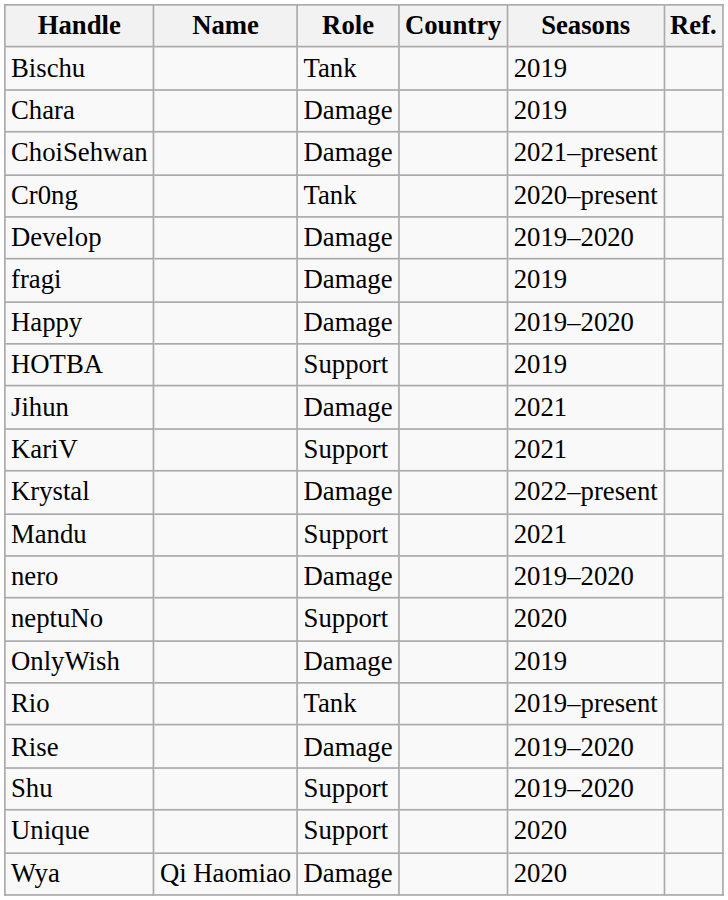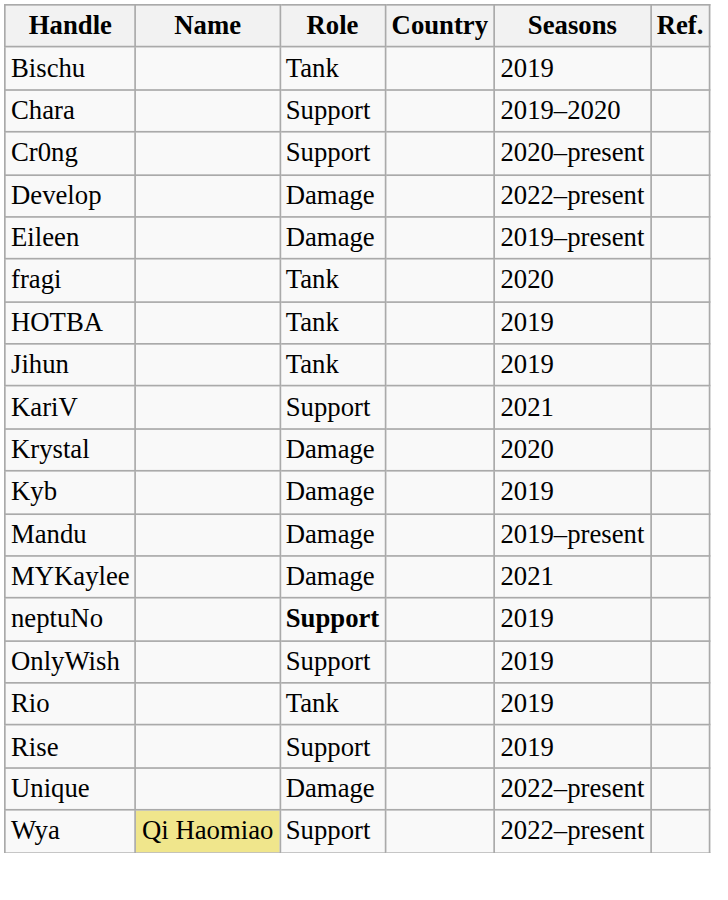(348, 110) Damage -> (328, 110) Support
(540, 110) 2019 -> (561, 110) 2019–2020
- row: (79, 152)
(330, 195) Tank -> (328, 152) Support
(574, 237) 2019–2020 -> (572, 195) 2022–present
+ row: (45, 237)
(348, 279) Damage -> (312, 279) Tank
(540, 279) 2019 -> (527, 279) 2020
- row: (47, 322)
(346, 364) Support -> (312, 322) Tank
(348, 407) Damage -> (312, 364) Tank
(540, 407) 2021 -> (527, 364) 2019
(586, 491) 2022–present -> (527, 449) 2020
+ row: (34, 491)
(346, 534) Support -> (330, 534) Damage
(540, 534) 2021 -> (572, 534) 2019–present
+ row: (70, 576)
- row: (35, 576)
(346, 618) normal -> (332, 618) bold
(540, 618) 2020 -> (527, 618) 2019
(348, 661) Damage -> (328, 661) Support
(586, 703) 2019–present -> (527, 703) 2019
(348, 746) Damage -> (328, 746) Support
(574, 746) 2019–2020 -> (527, 746) 2019
- row: (32, 788)
(346, 830) Support -> (330, 788) Damage
(540, 830) 2020 -> (572, 788) 2022–present
(226, 873) no background -> (208, 830) khaki background
(348, 873) Damage -> (328, 830) Support
(540, 873) 2020 -> (572, 830) 2022–present
